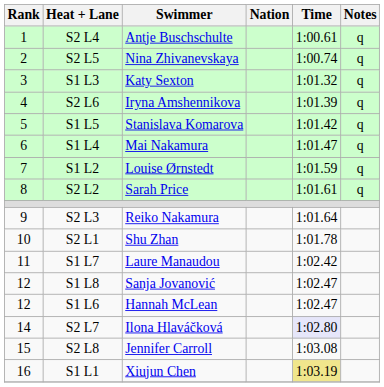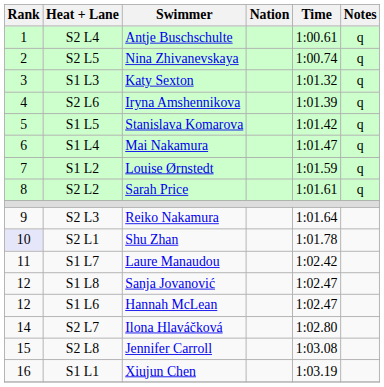(24, 239) no background -> (24, 239) lavender background
(317, 327) lavender background -> (317, 327) no background
(317, 370) khaki background -> (317, 370) no background
